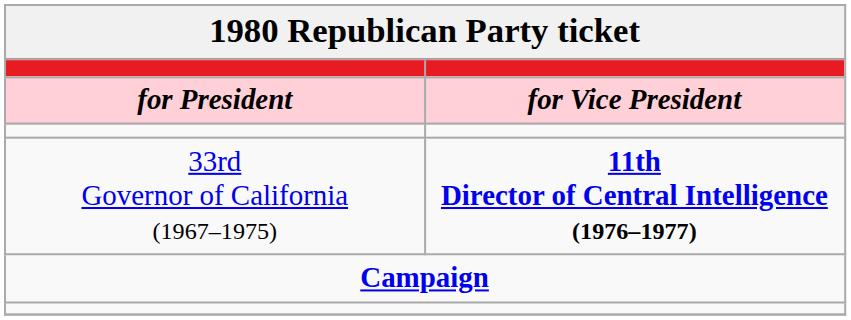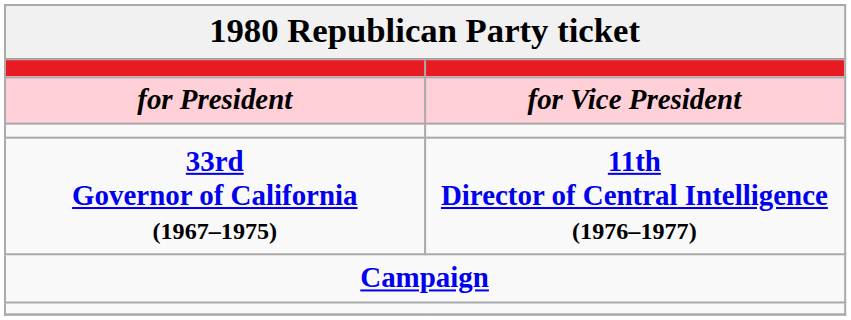(215, 195) normal -> (215, 195) bold
